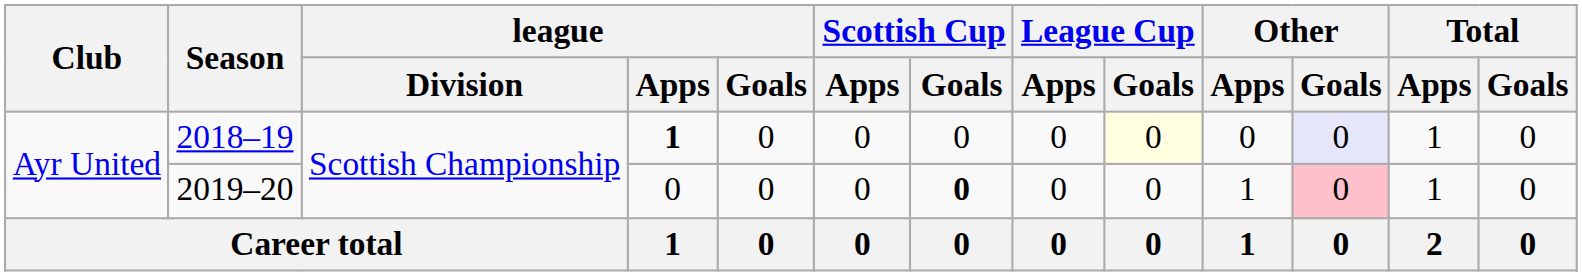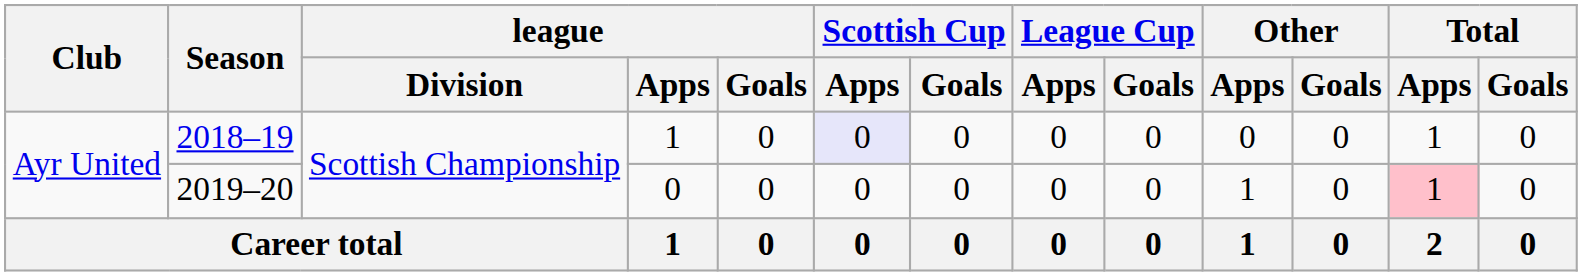(673, 137) bold -> (673, 137) normal
(862, 137) no background -> (862, 137) lavender background
(1153, 137) lightyellow background -> (1153, 137) no background
(1341, 137) lavender background -> (1341, 137) no background
(962, 190) bold -> (962, 190) normal
(1341, 190) pink background -> (1341, 190) no background
(1434, 190) no background -> (1434, 190) pink background
